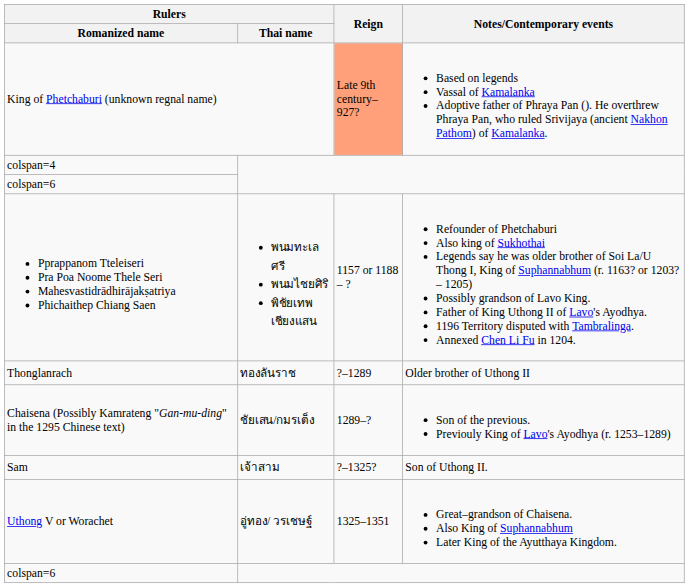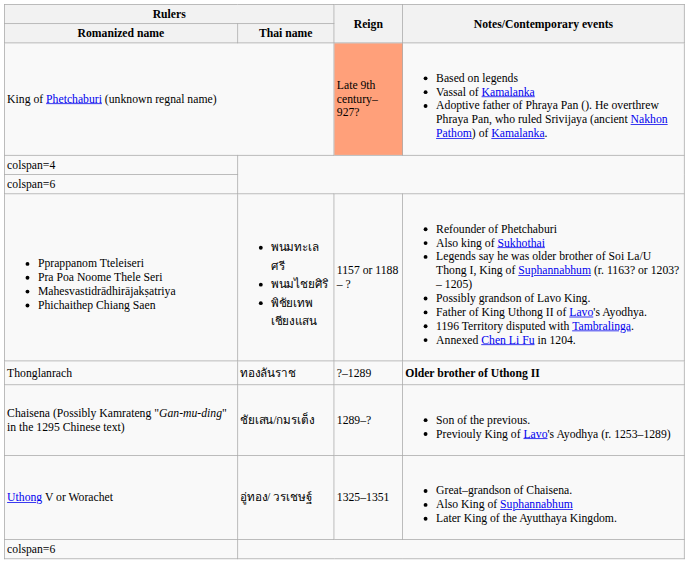(468, 373) normal -> (473, 373) bold
- row: (18, 467)
